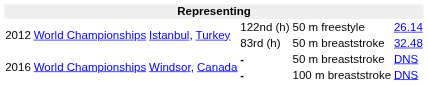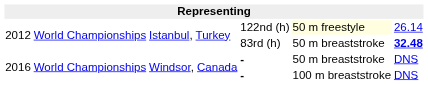(329, 27) no background -> (329, 27) lightyellow background
(408, 43) normal -> (408, 43) bold
